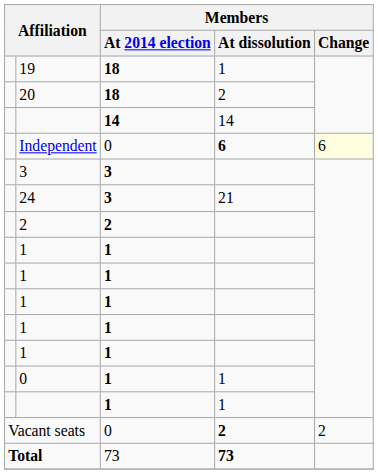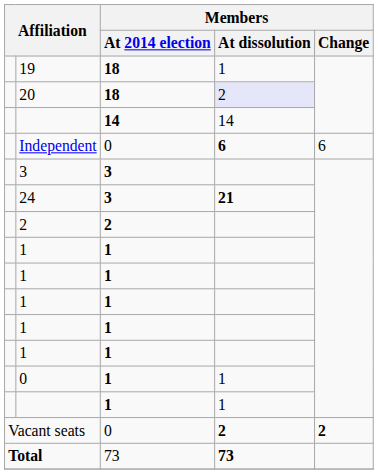(222, 95) no background -> (222, 95) lavender background
(322, 146) lightyellow background -> (322, 146) no background
(226, 198) normal -> (226, 198) bold
(322, 430) normal -> (322, 430) bold
